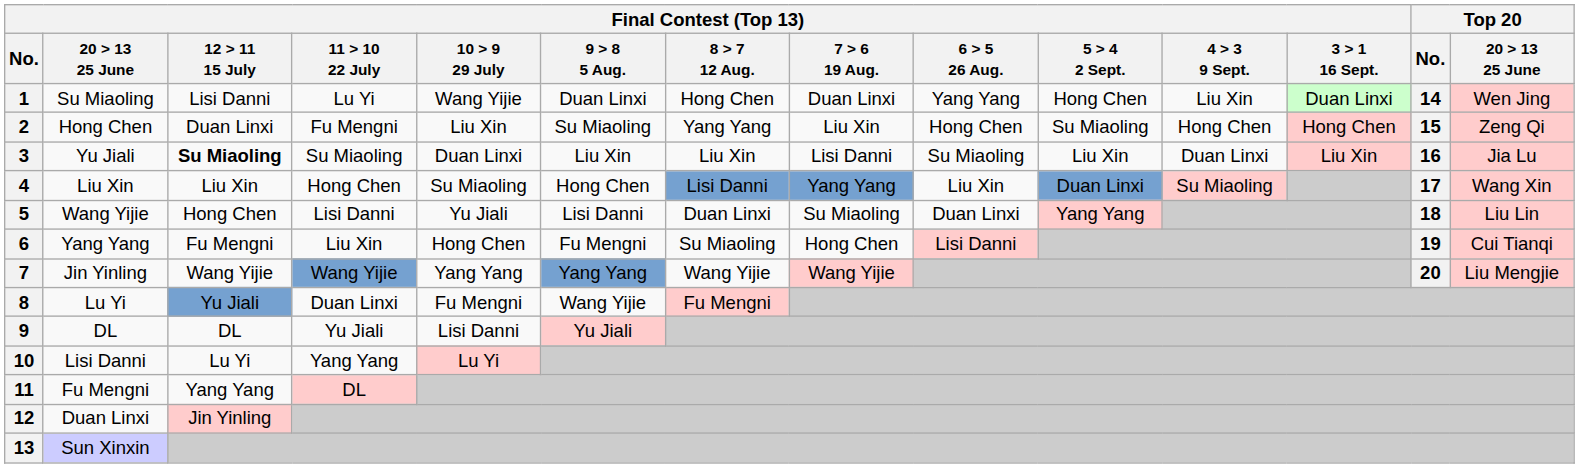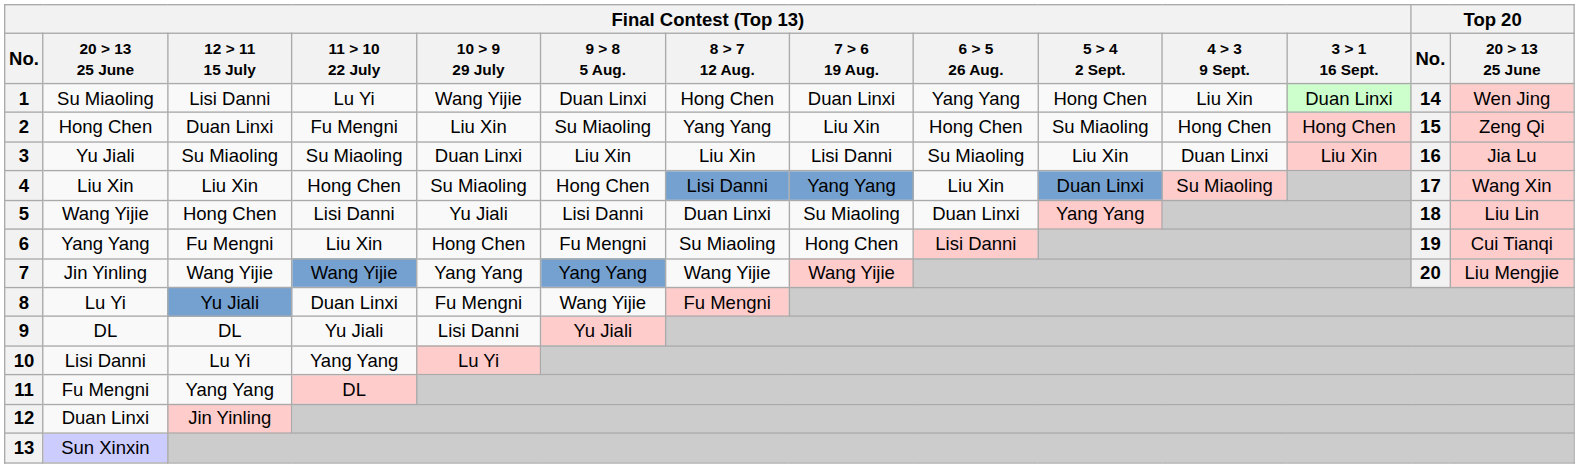(230, 156) bold -> (230, 156) normal
